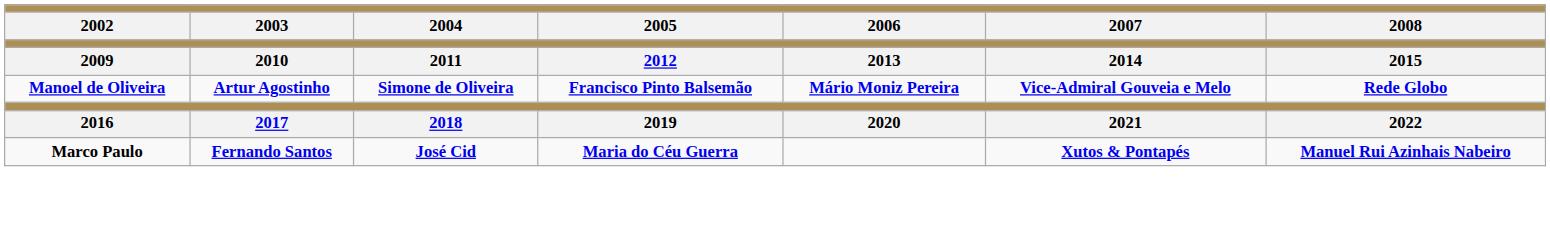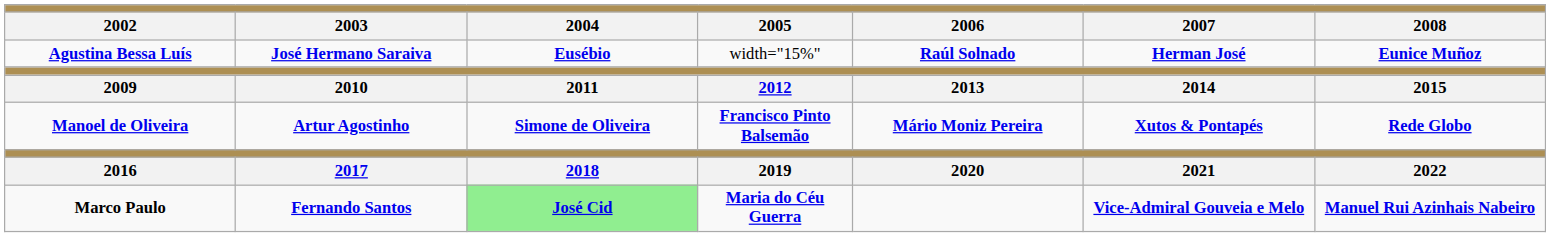+ row: (120, 53)
(1125, 88) Vice-Admiral Gouveia e Melo -> (1199, 125) Xutos & Pontapés
(446, 150) no background -> (582, 207) lightgreen background
(1125, 150) Xutos & Pontapés -> (1199, 207) Vice-Admiral Gouveia e Melo
